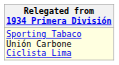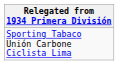(44, 44) lightyellow background -> (44, 44) no background
